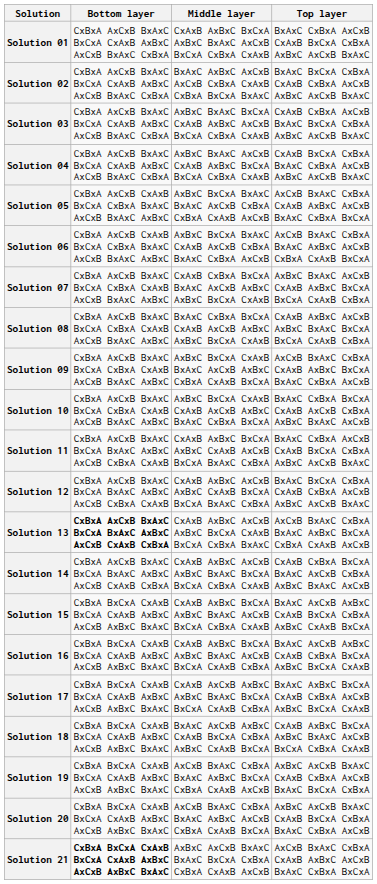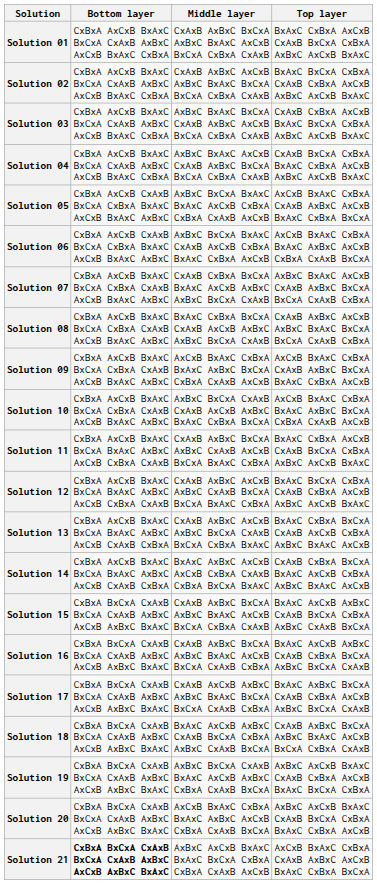(222, 83) BxAxC AxBxC AxCxB AxCxB CxBxA CxAxB CxBxA BxCxA BxAxC -> (222, 83) CxAxB AxBxC AxCxB AxBxC BxAxC BxCxA BxCxA CxBxA CxAxB
(222, 369) AxBxC BxCxA CxAxB BxAxC AxCxB AxBxC CxBxA CxAxB BxCxA -> (222, 369) AxCxB BxAxC CxBxA BxAxC AxBxC BxCxA CxBxA CxAxB AxCxB
(322, 410) BxAxC CxBxA BxCxA CxAxB AxCxB CxBxA AxBxC BxAxC AxCxB -> (322, 410) AxCxB BxAxC CxBxA BxAxC AxBxC BxCxA CxBxA CxAxB AxCxB
(121, 532) bold -> (121, 532) normal
(322, 532) AxCxB BxAxC CxBxA BxAxC AxBxC BxCxA CxBxA CxAxB AxCxB -> (322, 532) BxAxC CxBxA BxCxA CxAxB AxCxB CxBxA AxBxC BxAxC AxCxB
(222, 573) CxAxB AxBxC AxCxB AxBxC BxAxC BxCxA BxCxA CxBxA CxAxB -> (222, 573) BxAxC AxBxC AxCxB AxCxB CxBxA CxAxB CxBxA BxCxA BxAxC
(222, 777) AxCxB BxAxC CxBxA BxAxC AxBxC BxCxA CxBxA CxAxB AxCxB -> (222, 777) AxBxC BxCxA CxAxB BxAxC AxCxB AxBxC CxBxA CxAxB BxCxA
